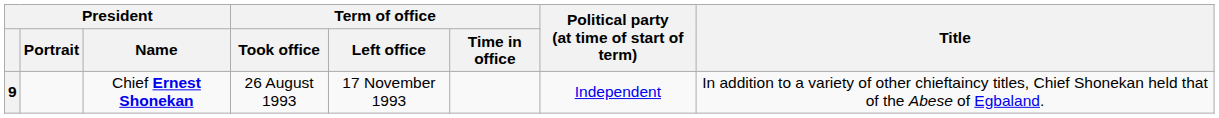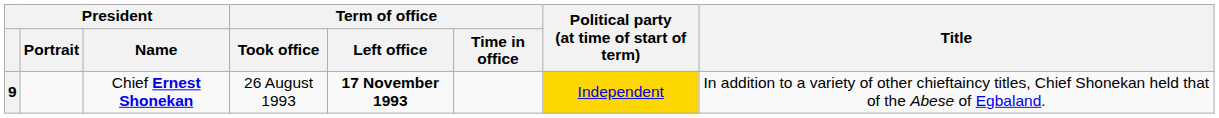(389, 92) normal -> (390, 92) bold
(618, 92) no background -> (621, 92) gold background
